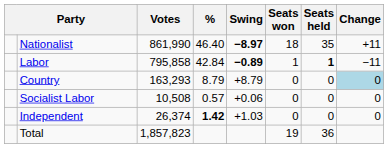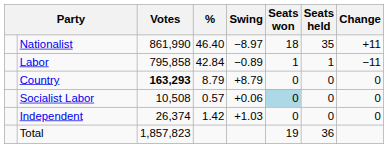(249, 44) bold -> (249, 44) normal
(249, 62) bold -> (249, 62) normal
(331, 62) bold -> (331, 62) normal
(170, 80) normal -> (170, 80) bold
(378, 80) lightblue background -> (378, 80) no background
(295, 98) no background -> (295, 98) lightblue background
(213, 116) bold -> (213, 116) normal
